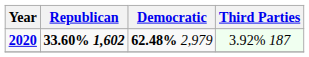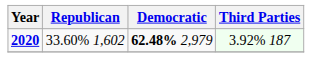(84, 40) bold -> (85, 40) normal
